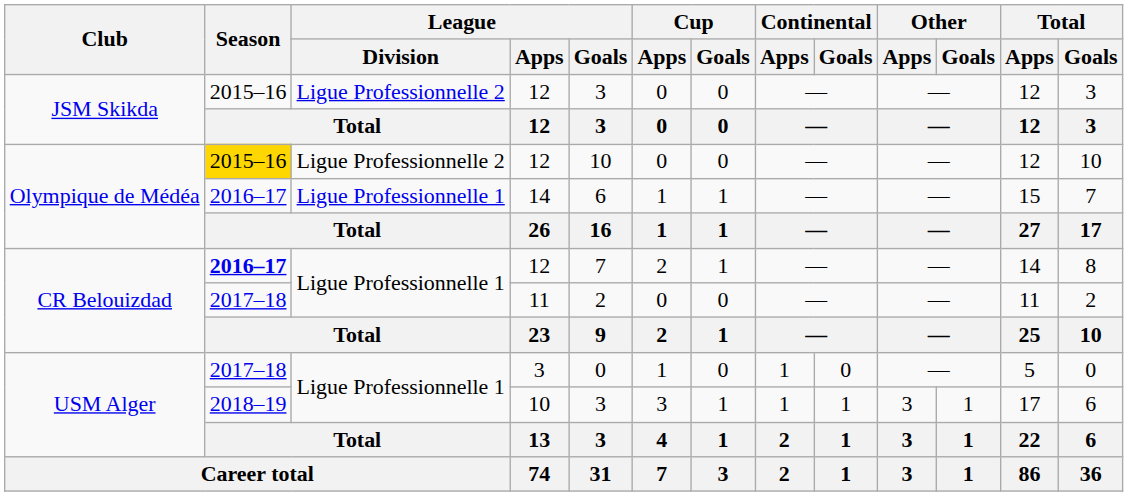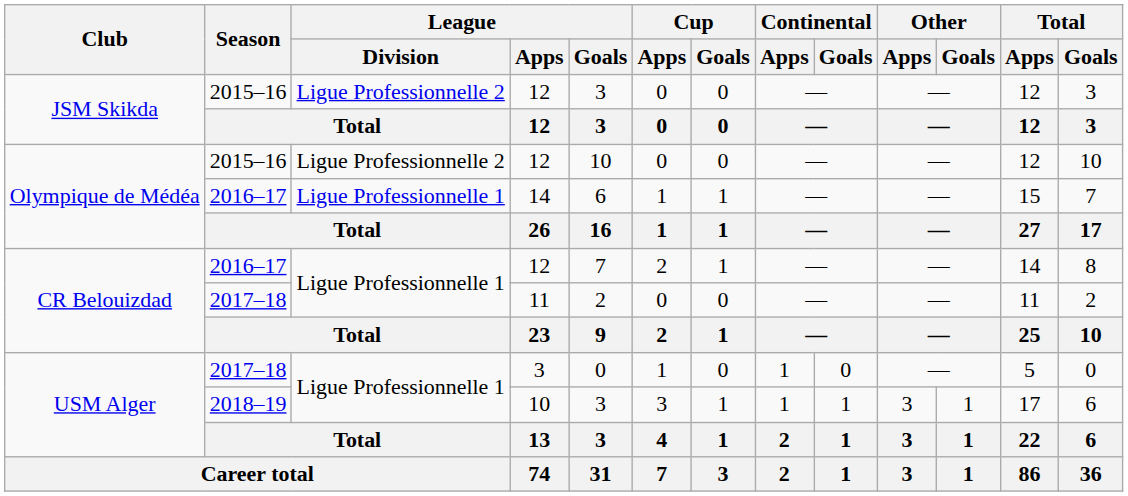(248, 160) gold background -> (248, 160) no background
(248, 265) bold -> (248, 265) normal
